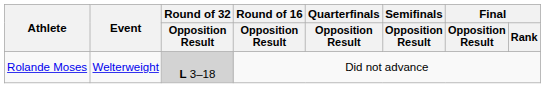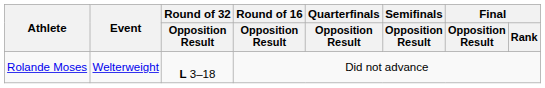(197, 74) lightgrey background -> (197, 74) no background
